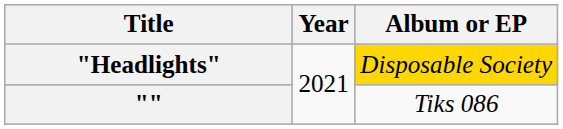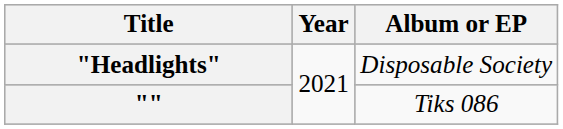(456, 64) gold background -> (456, 64) no background
